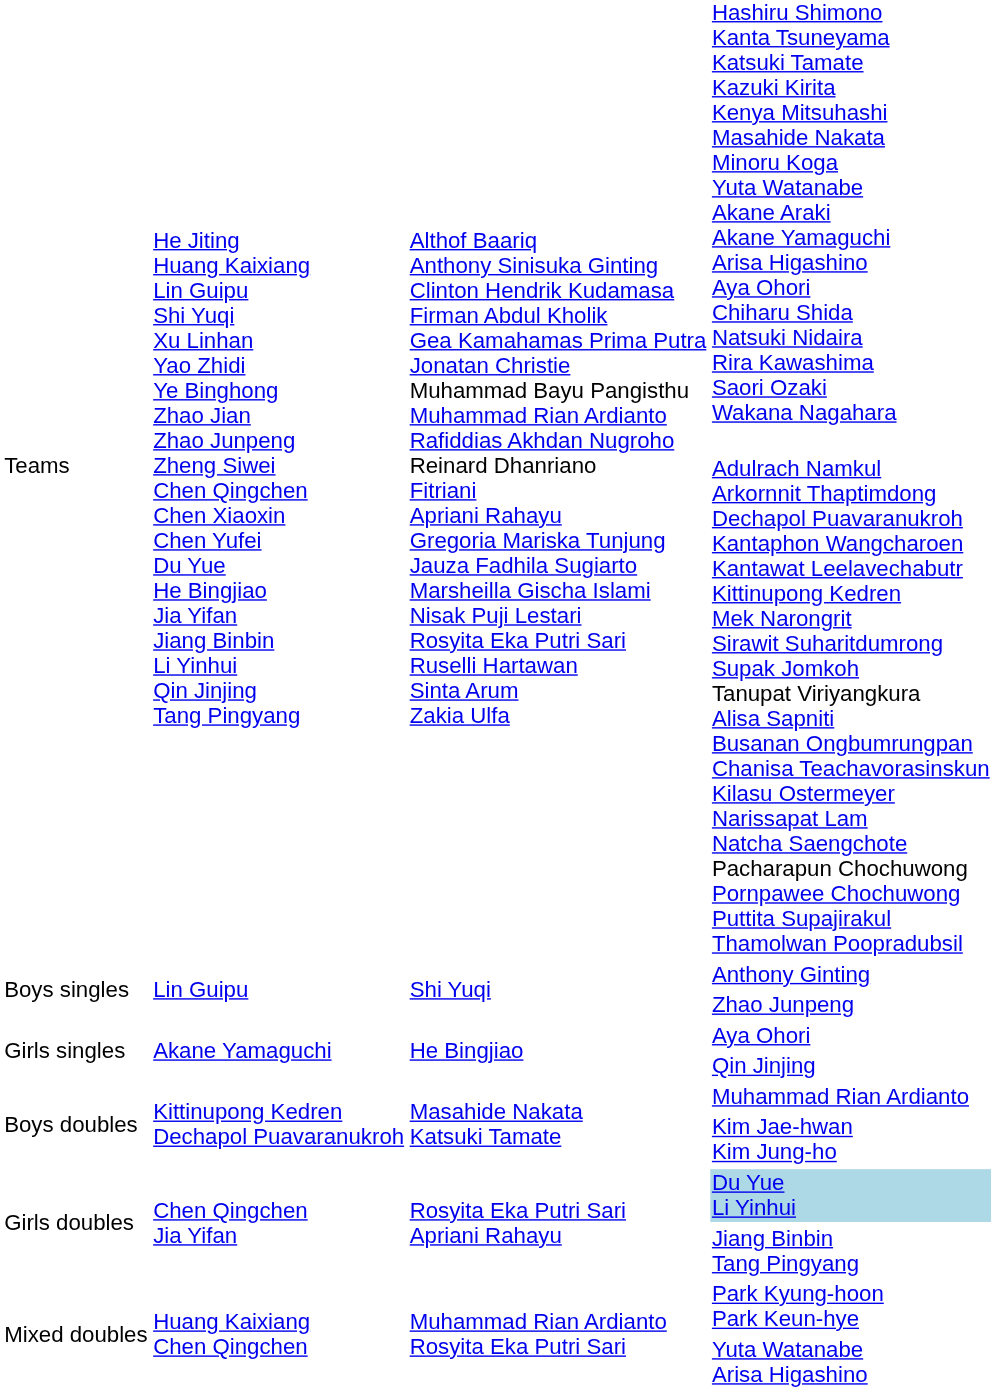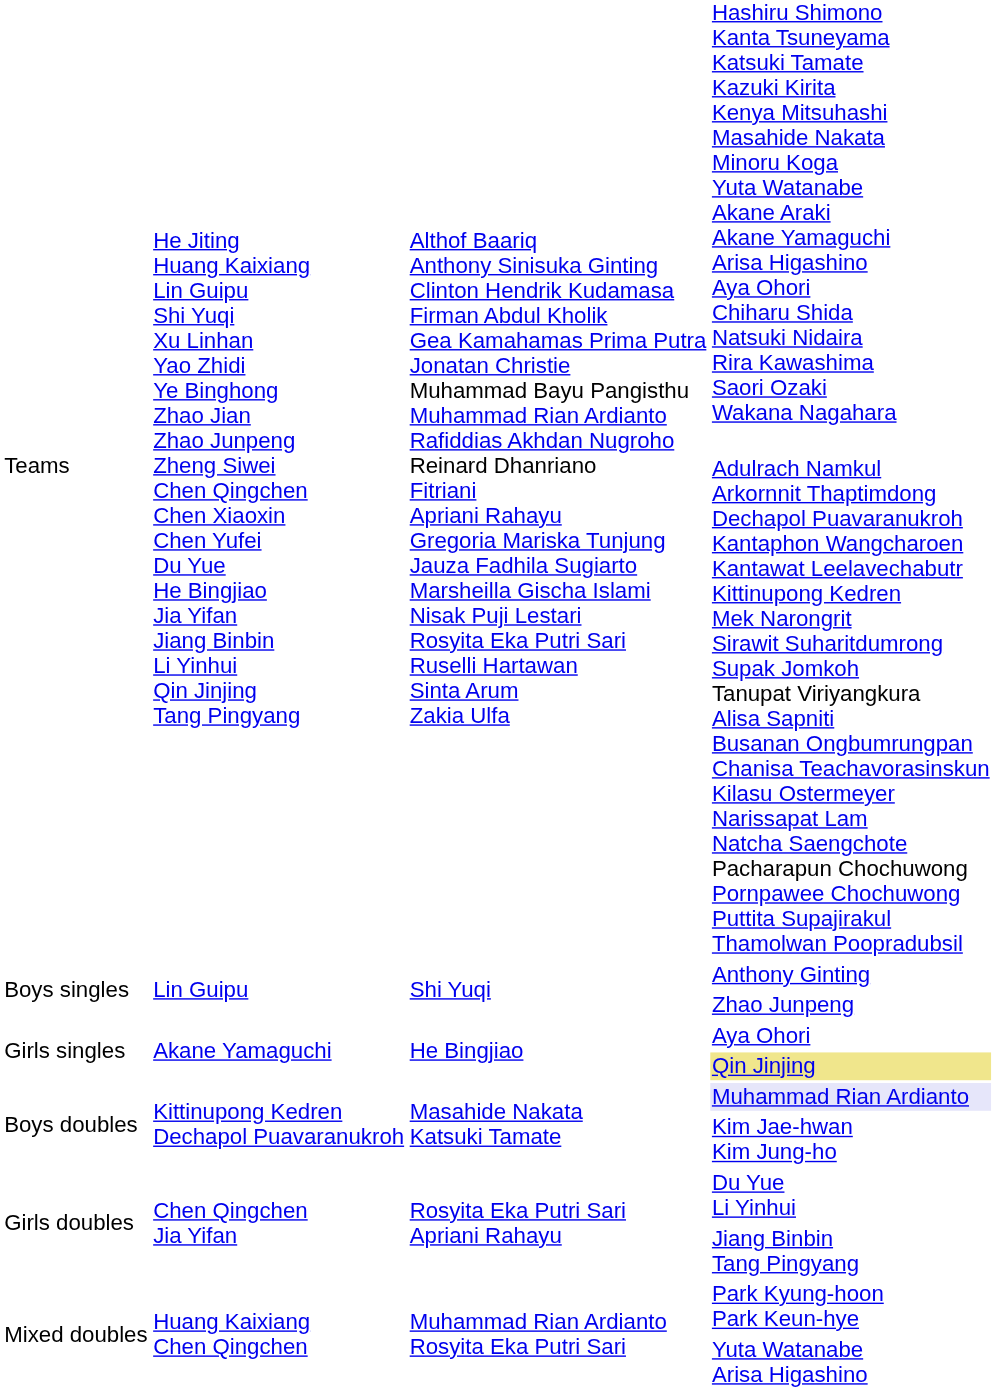(764, 1066) no background -> (764, 1066) khaki background
(840, 1096) no background -> (840, 1096) lavender background
(754, 1195) lightblue background -> (754, 1195) no background
